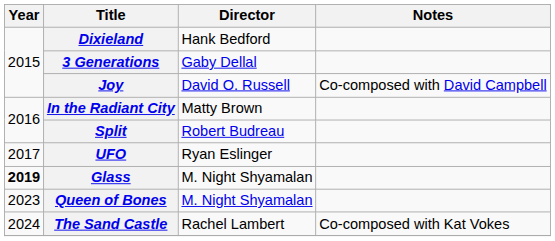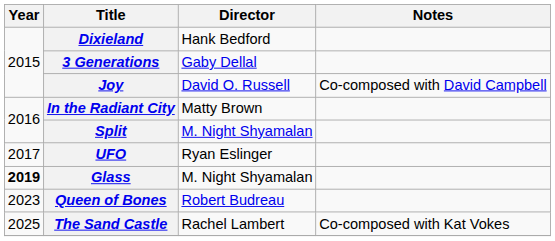(233, 131) Robert Budreau -> (247, 131) M. Night Shyamalan
(247, 200) M. Night Shyamalan -> (233, 200) Robert Budreau
(24, 223) 2024 -> (24, 223) 2025
